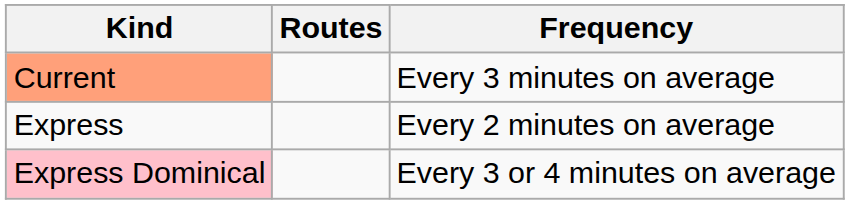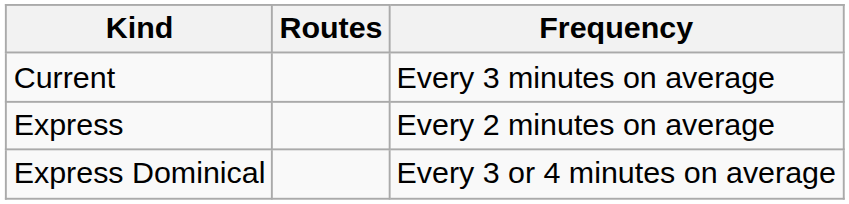(64, 76) lightsalmon background -> (64, 76) no background
(140, 173) pink background -> (140, 173) no background
